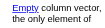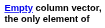(57, 13) normal -> (53, 13) bold
